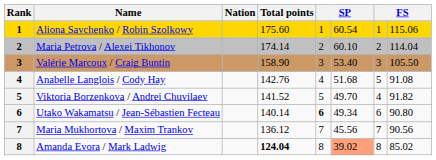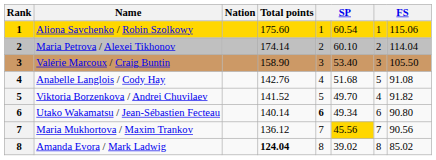(345, 130) no background -> (345, 130) gold background
(345, 146) lightsalmon background -> (345, 146) no background
